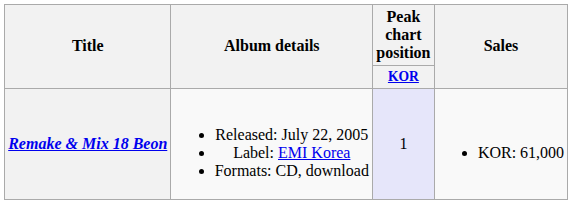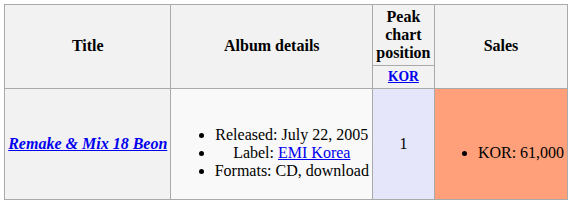(501, 153) no background -> (501, 153) lightsalmon background
